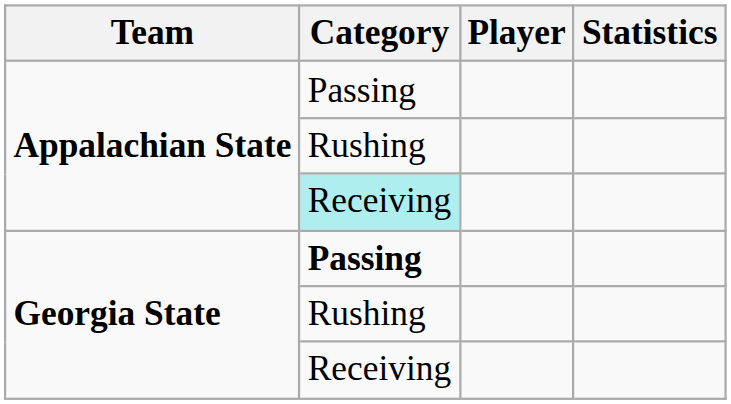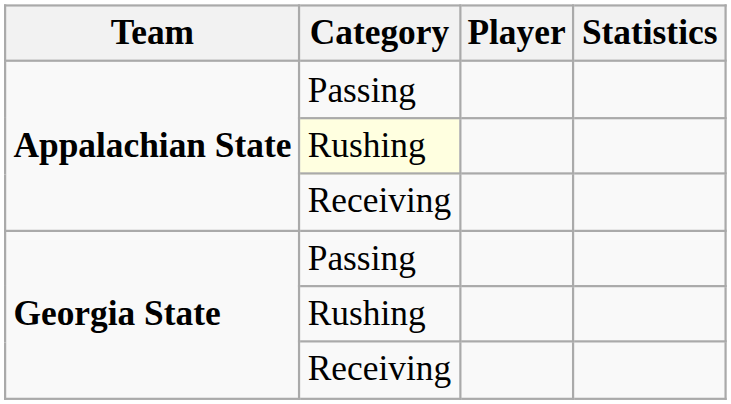(367, 145) no background -> (367, 145) lightyellow background
(379, 201) paleturquoise background -> (379, 201) no background
(365, 257) bold -> (362, 257) normal
